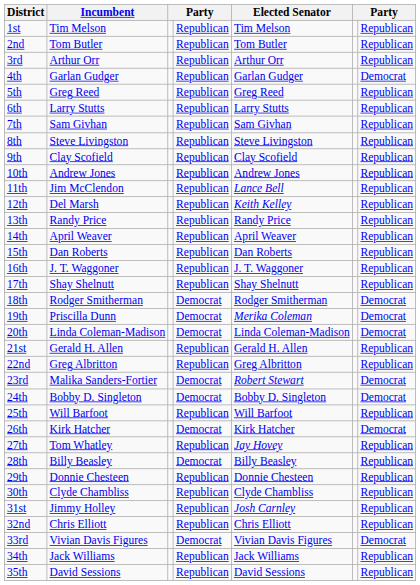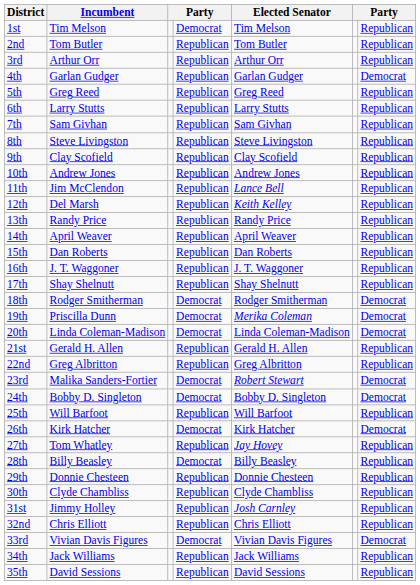(202, 28) Republican -> (199, 28) Democrat
